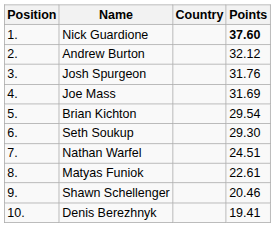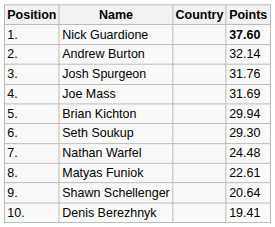(245, 54) 32.12 -> (245, 54) 32.14
(245, 113) 29.54 -> (245, 113) 29.94
(245, 153) 24.51 -> (245, 153) 24.48
(245, 193) 20.46 -> (245, 193) 20.64
